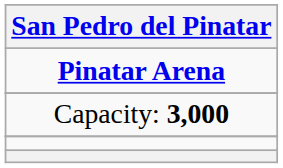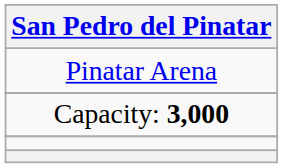(141, 70) bold -> (141, 70) normal
